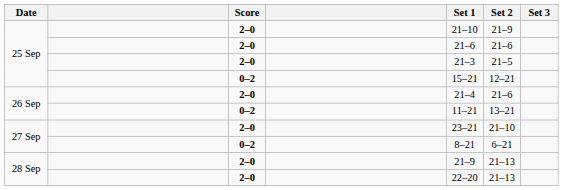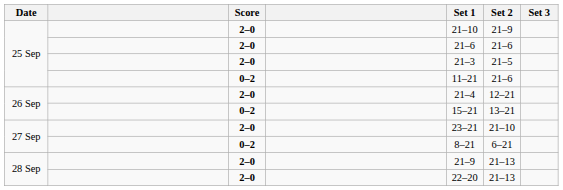(465, 78) 15–21 -> (465, 78) 11–21
(502, 78) 12–21 -> (502, 78) 21–6
(502, 95) 21–6 -> (502, 95) 12–21
(465, 111) 11–21 -> (465, 111) 15–21
